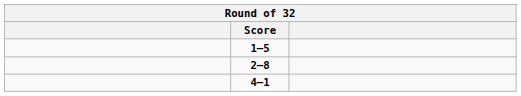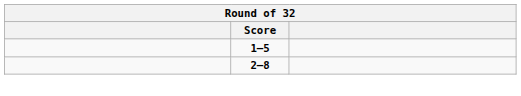- row: (260, 83)
